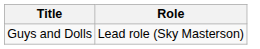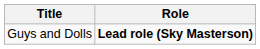(171, 34) normal -> (175, 34) bold
